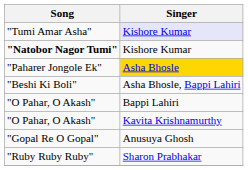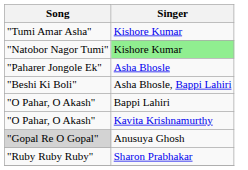(157, 31) lavender background -> (148, 31) no background
(62, 48) bold -> (58, 48) normal
(157, 48) no background -> (148, 48) lightgreen background
(151, 66) gold background -> (142, 66) no background
(53, 138) no background -> (53, 138) lightgrey background
